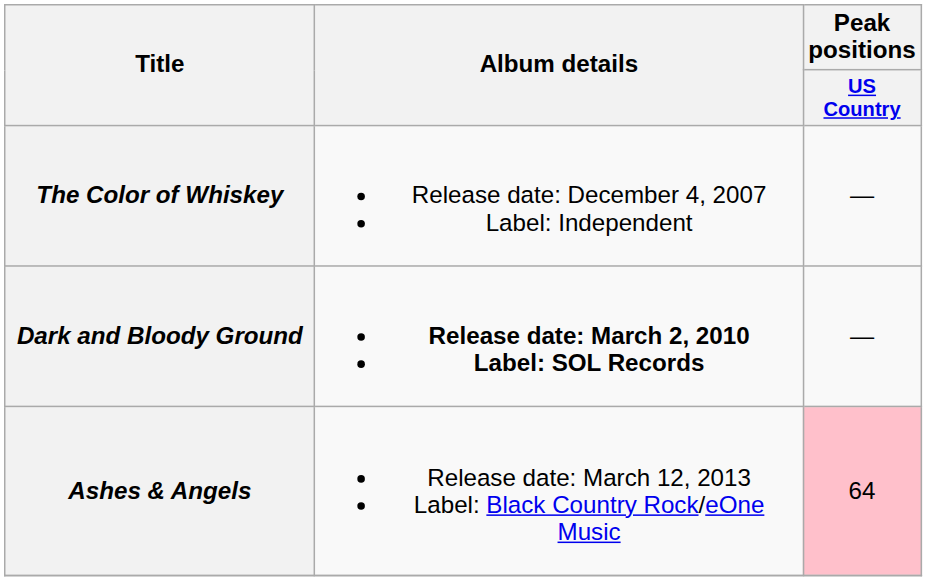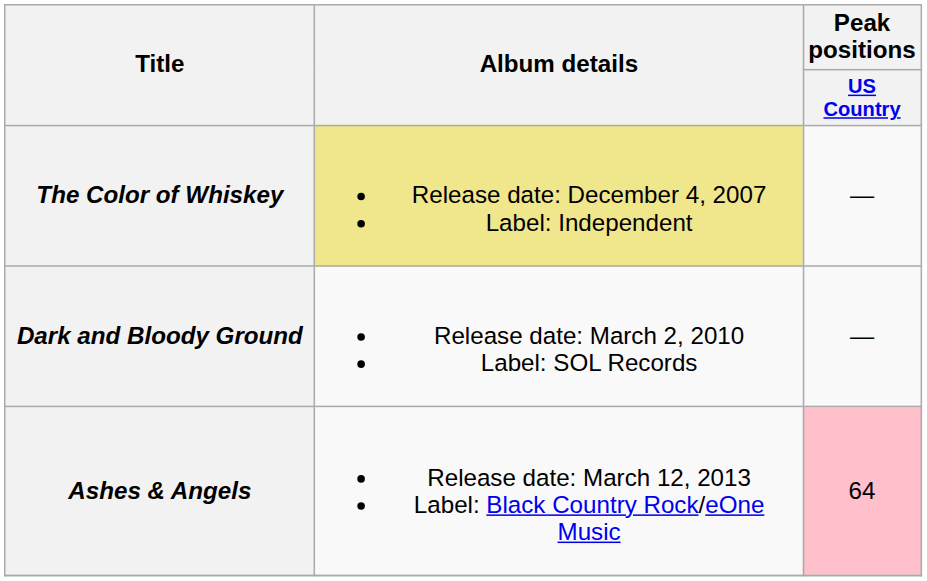(559, 209) no background -> (559, 209) khaki background
(559, 350) bold -> (559, 350) normal
